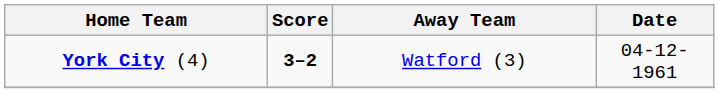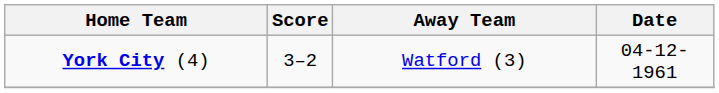(300, 62) bold -> (300, 62) normal
